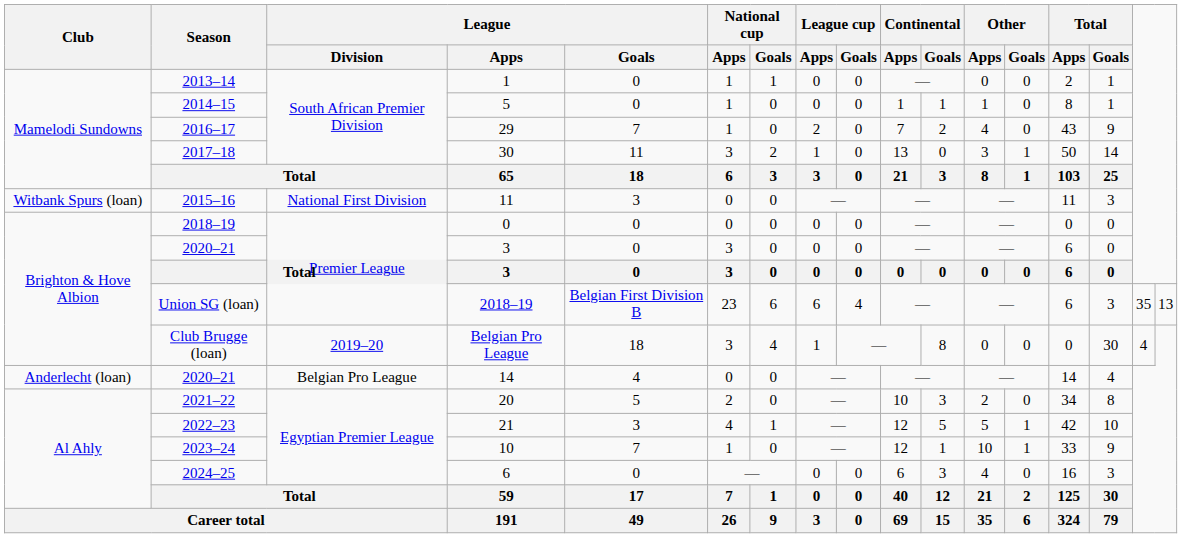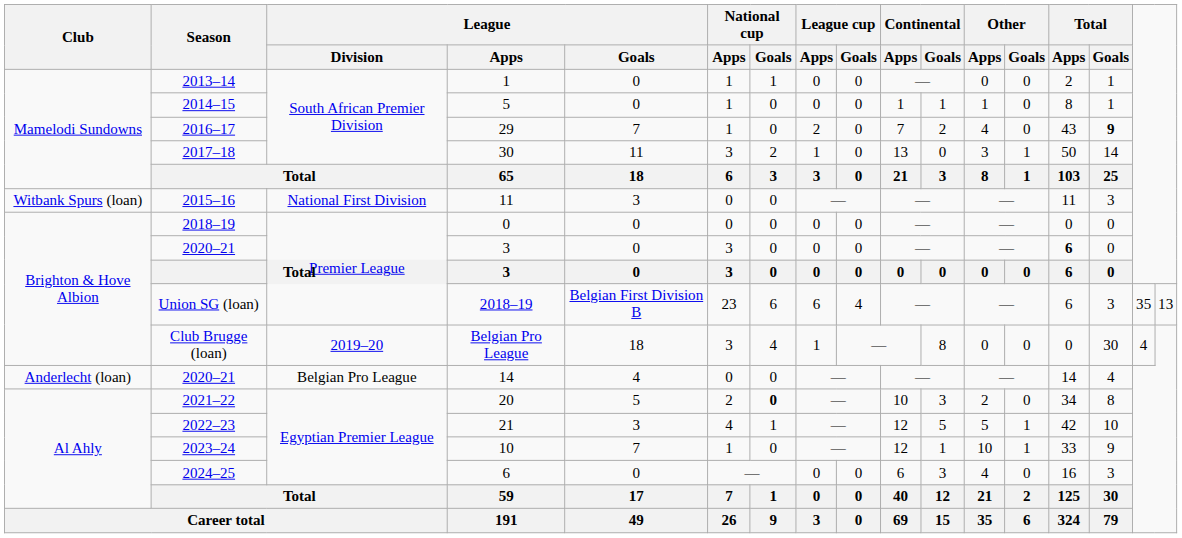(1111, 128) normal -> (1111, 128) bold
(1069, 248) normal -> (1069, 248) bold
(773, 401) normal -> (773, 401) bold
